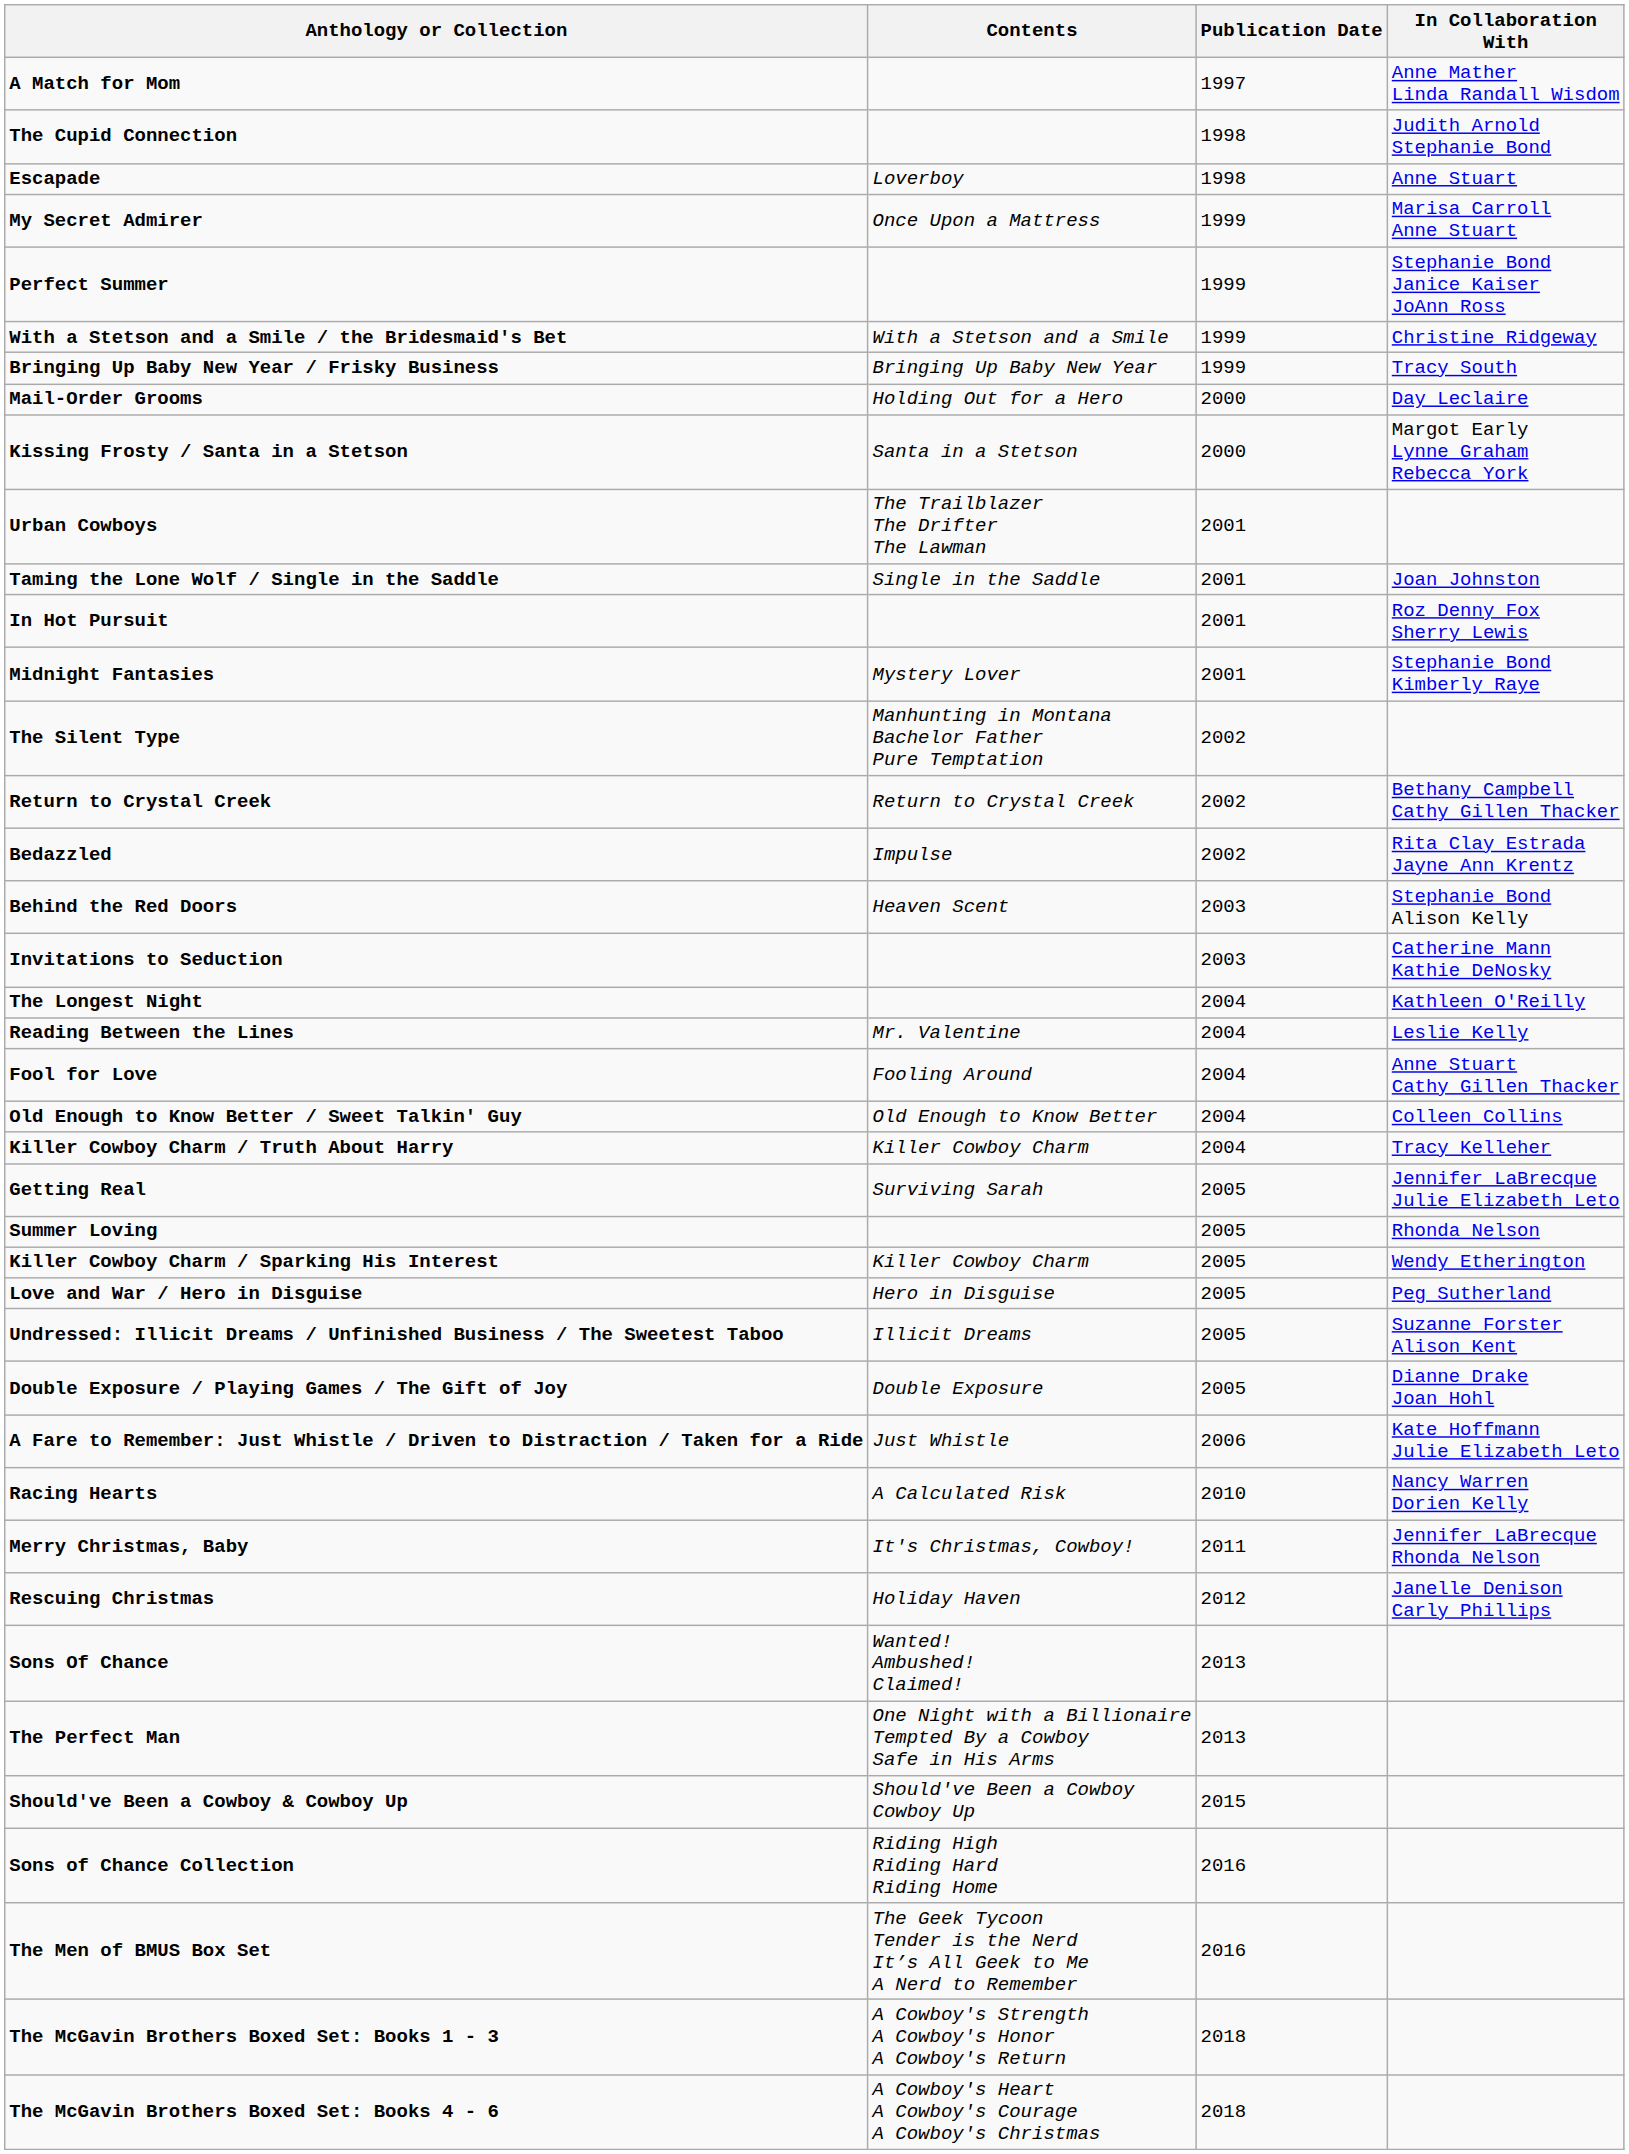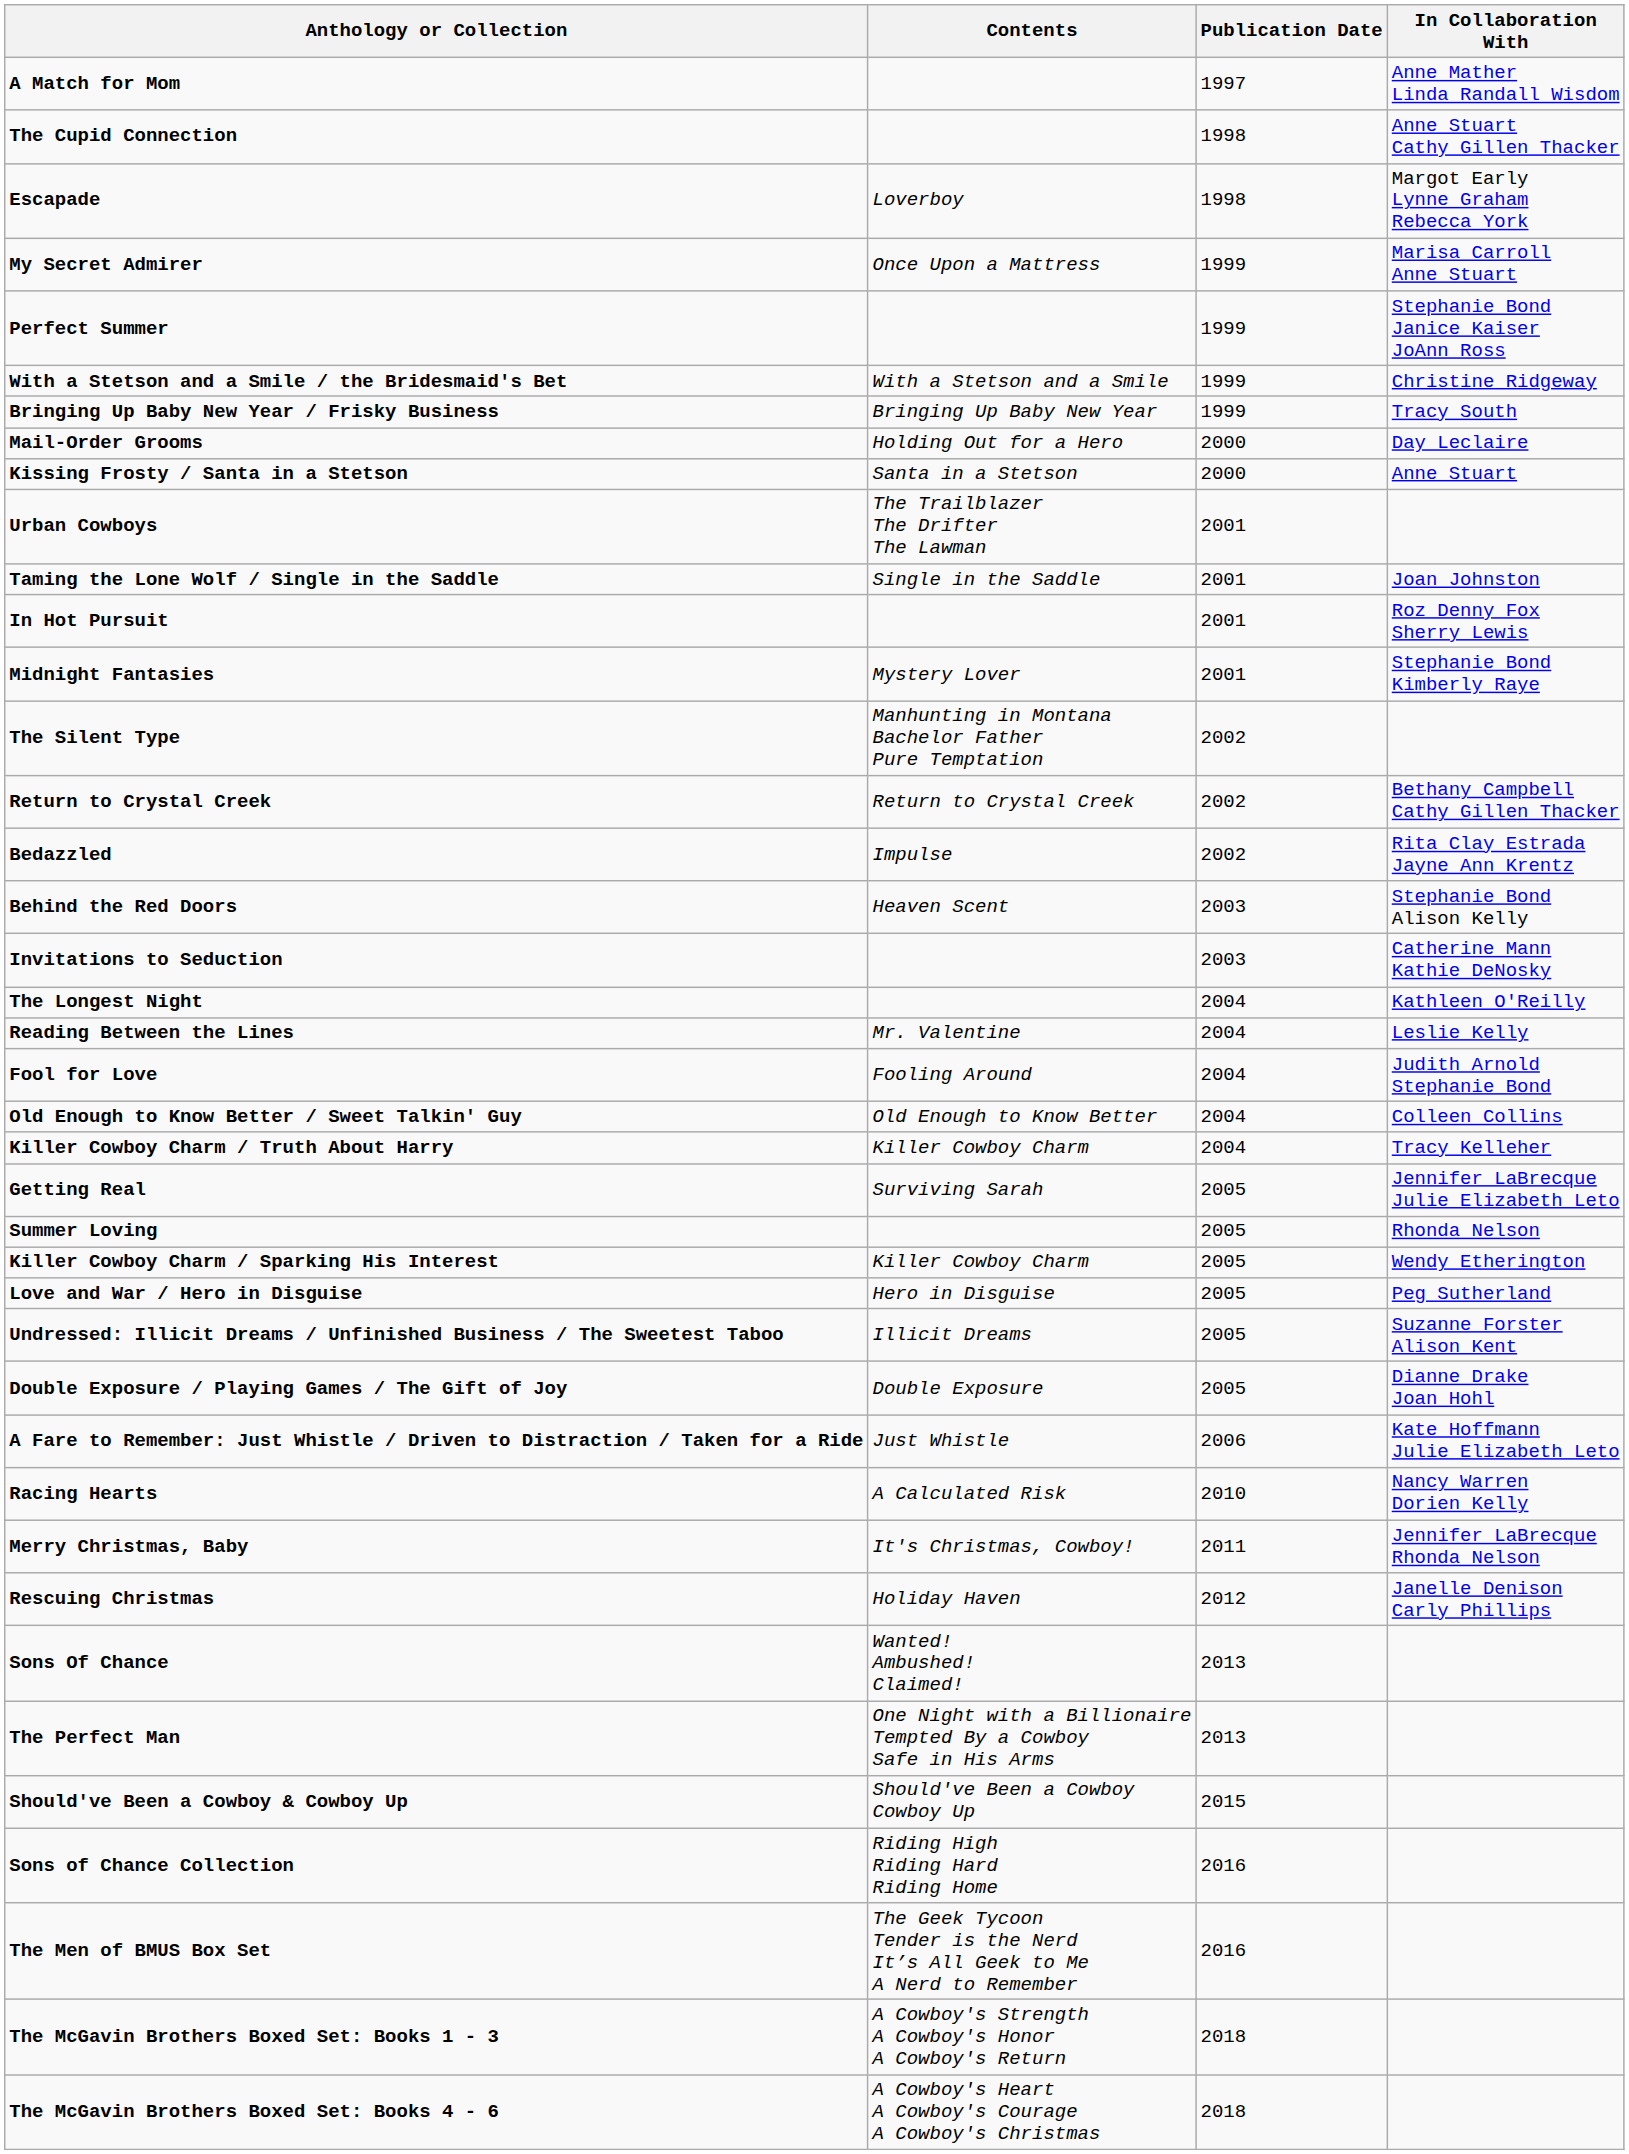(1472, 137) Judith Arnold Stephanie Bond -> (1506, 137) Anne Stuart Cathy Gillen Thacker
(1454, 179) Anne Stuart -> (1460, 201) Margot Early Lynne Graham Rebecca York
(1460, 452) Margot Early Lynne Graham Rebecca York -> (1454, 474) Anne Stuart
(1506, 1075) Anne Stuart Cathy Gillen Thacker -> (1472, 1075) Judith Arnold Stephanie Bond
